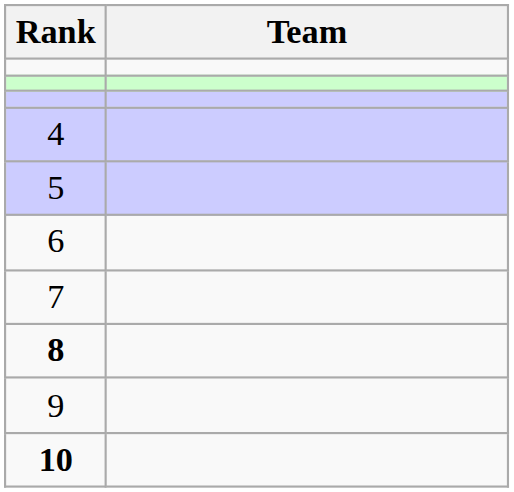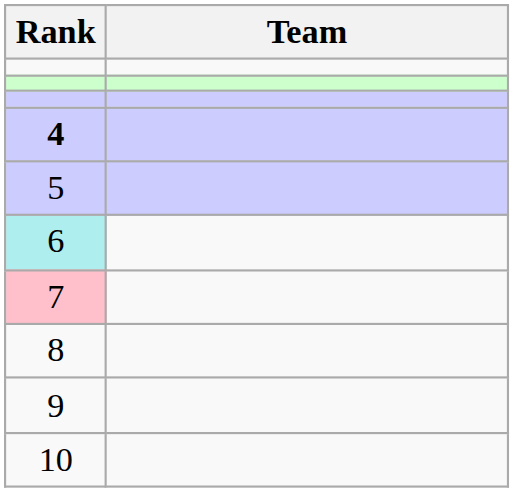(56, 133) normal -> (56, 133) bold
(56, 241) no background -> (56, 241) paleturquoise background
(56, 296) no background -> (56, 296) pink background
(56, 350) bold -> (56, 350) normal
(56, 459) bold -> (56, 459) normal
